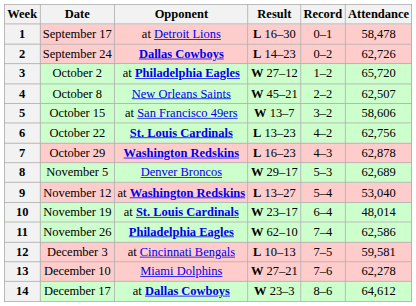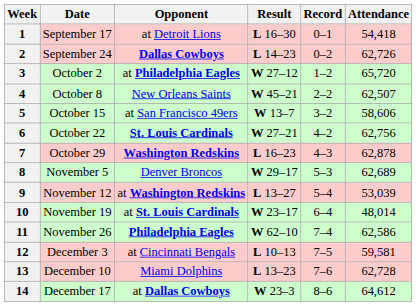(379, 34) 58,478 -> (379, 34) 54,418
(274, 133) L 13–23 -> (274, 133) W 27–21
(379, 192) 53,040 -> (379, 192) 53,039
(274, 271) W 27–21 -> (274, 271) L 13–23
(379, 271) 62,278 -> (379, 271) 62,728
